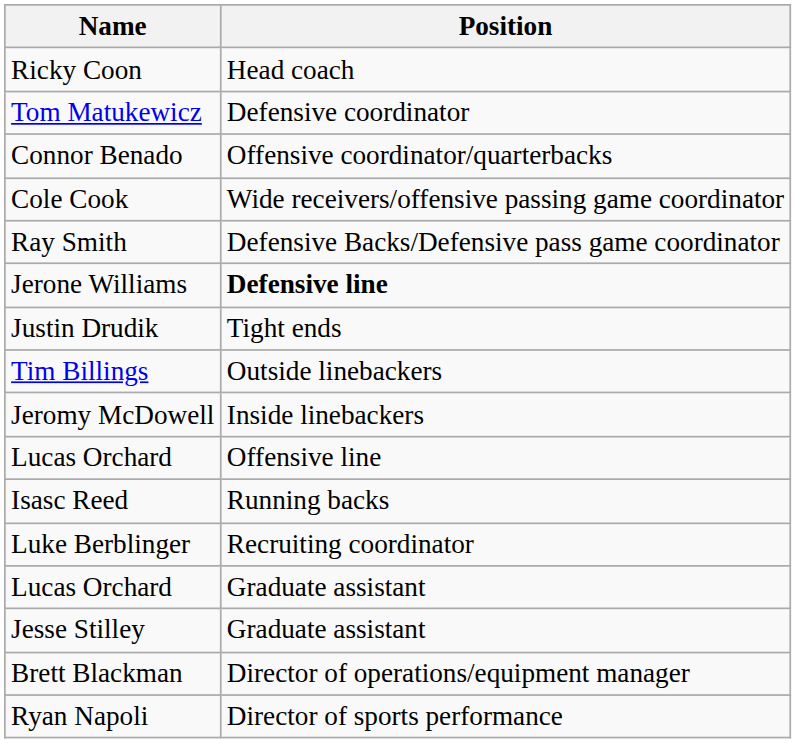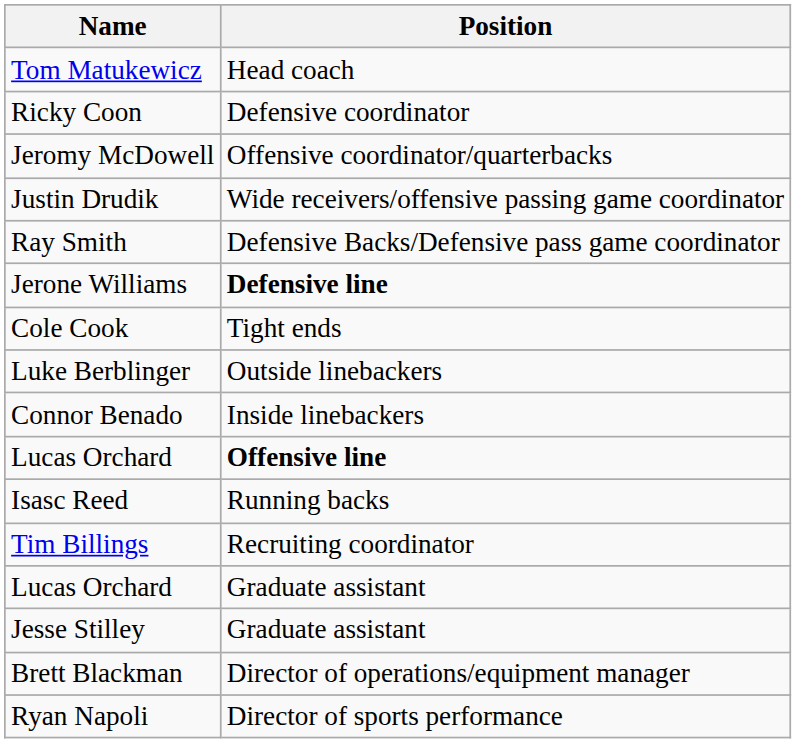(76, 69) Ricky Coon -> (106, 69) Tom Matukewicz
(106, 112) Tom Matukewicz -> (76, 112) Ricky Coon
(97, 155) Connor Benado -> (113, 155) Jeromy McDowell
(70, 198) Cole Cook -> (85, 198) Justin Drudik
(85, 328) Justin Drudik -> (70, 328) Cole Cook
(80, 371) Tim Billings -> (101, 371) Luke Berblinger
(113, 414) Jeromy McDowell -> (97, 414) Connor Benado
(304, 457) normal -> (307, 457) bold
(101, 543) Luke Berblinger -> (80, 543) Tim Billings
